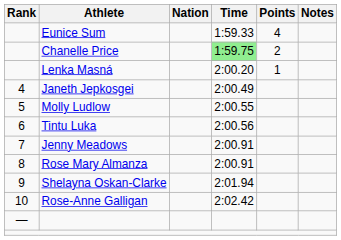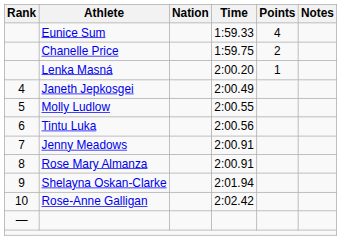(234, 51) lightgreen background -> (234, 51) no background
